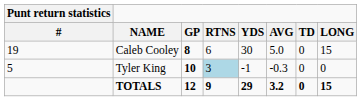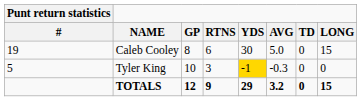(187, 50) bold -> (187, 50) normal
(190, 68) bold -> (190, 68) normal
(208, 68) lightblue background -> (208, 68) no background
(246, 68) no background -> (246, 68) gold background
